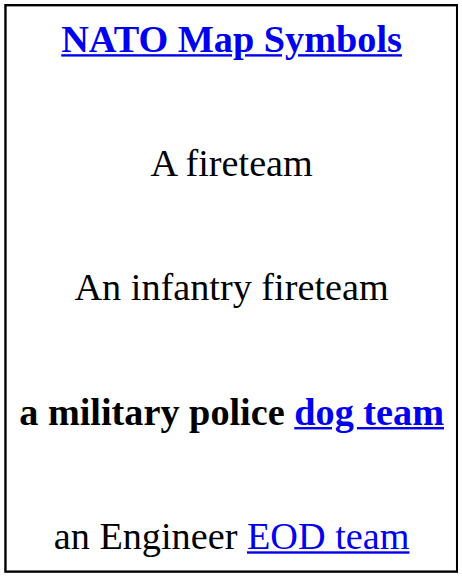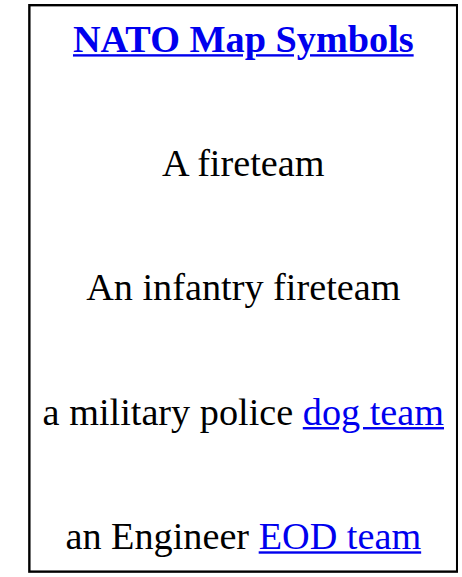(232, 411) bold -> (243, 411) normal
